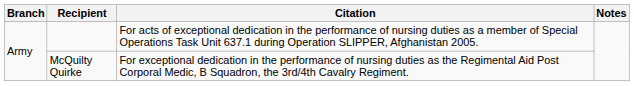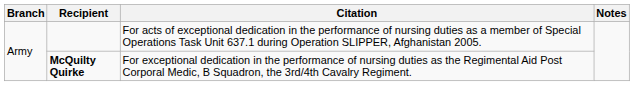(71, 66) normal -> (73, 66) bold
